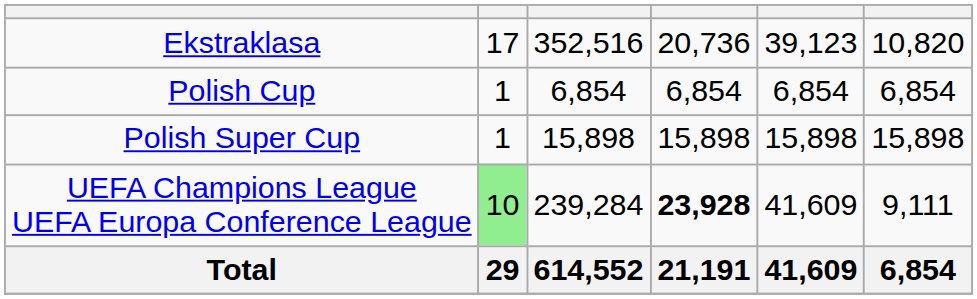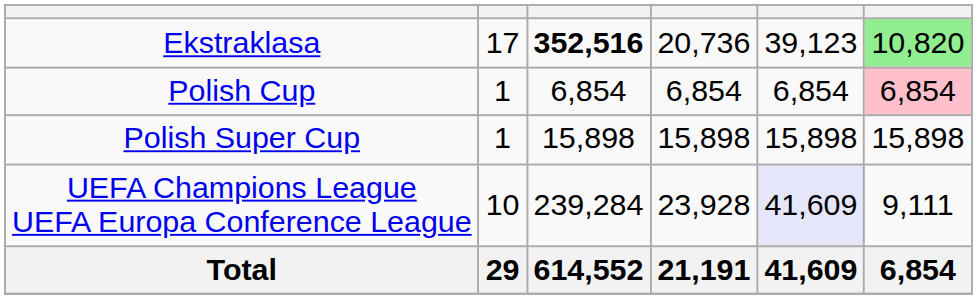(588, 42) normal -> (588, 42) bold
(918, 42) no background -> (918, 42) lightgreen background
(918, 90) no background -> (918, 90) pink background
(503, 204) lightgreen background -> (503, 204) no background
(704, 204) bold -> (704, 204) normal
(811, 204) no background -> (811, 204) lavender background
